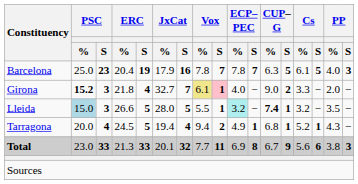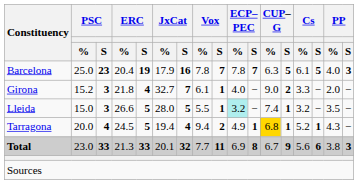(84, 89) bold -> (84, 89) normal
(202, 89) khaki background -> (202, 89) no background
(222, 89) pink background -> (222, 89) no background
(84, 108) lightblue background -> (84, 108) no background
(272, 108) bold -> (272, 108) normal
(272, 127) no background -> (272, 127) gold background
